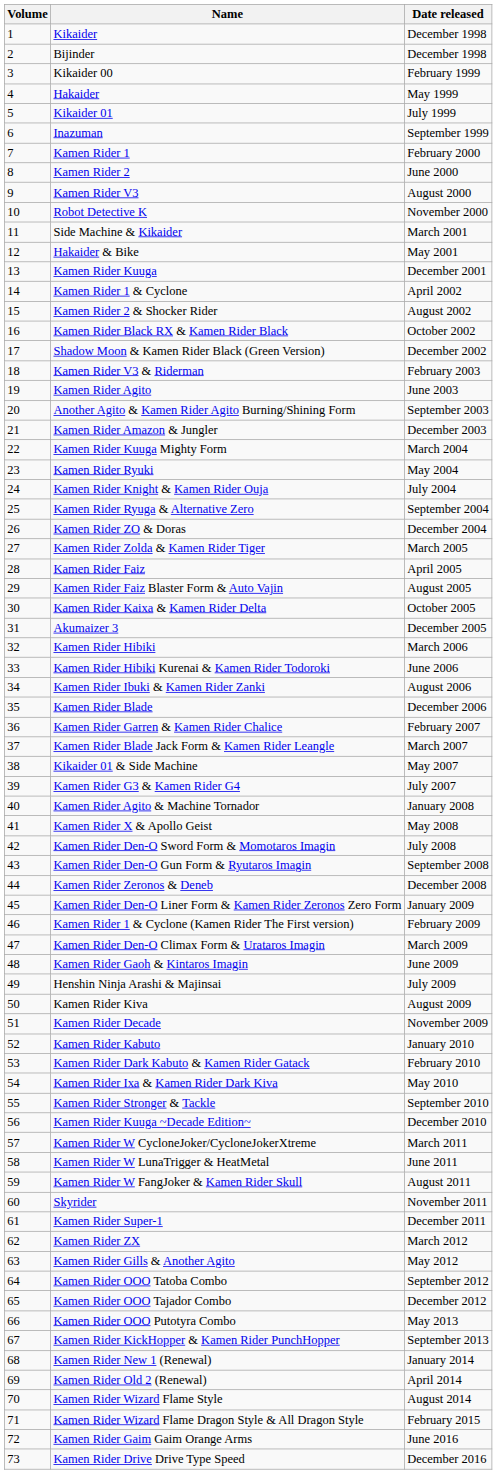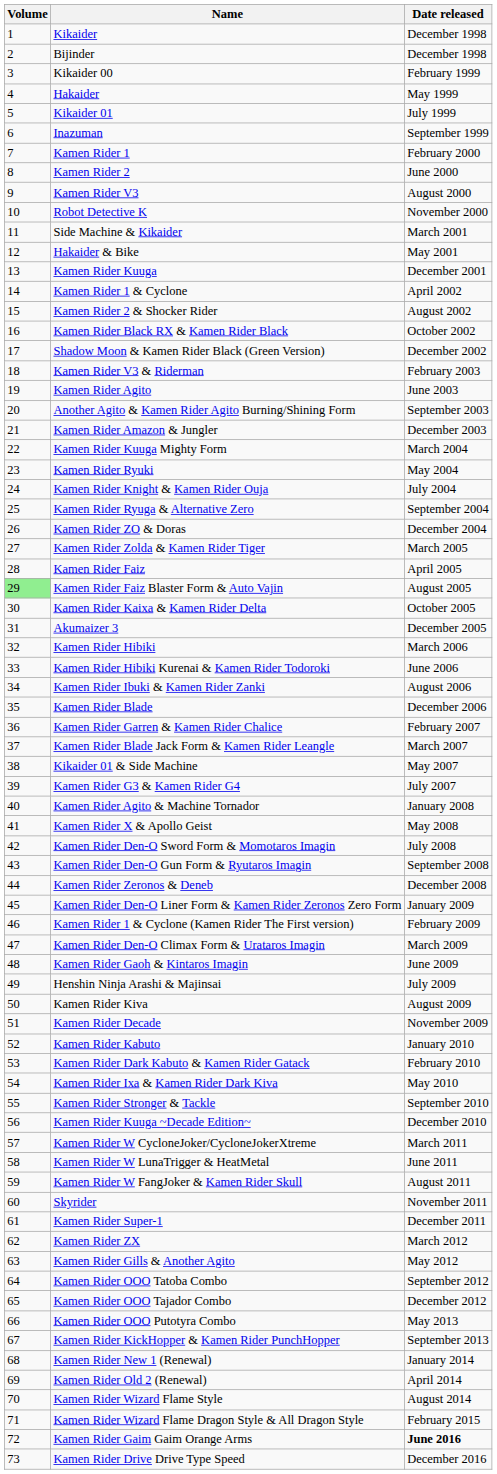(14, 588) no background -> (14, 588) lightgreen background
(433, 1439) normal -> (434, 1439) bold
